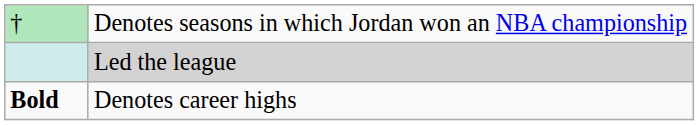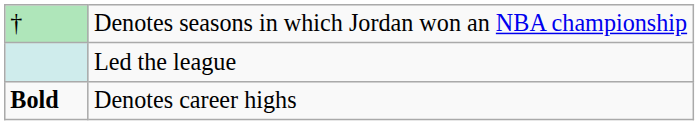(165, 61) lightgrey background -> (165, 61) no background
